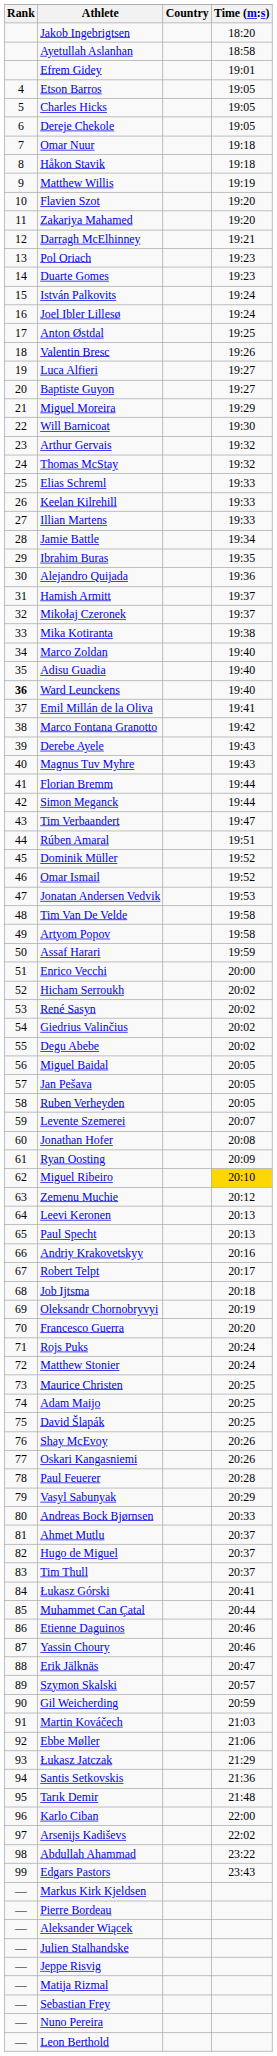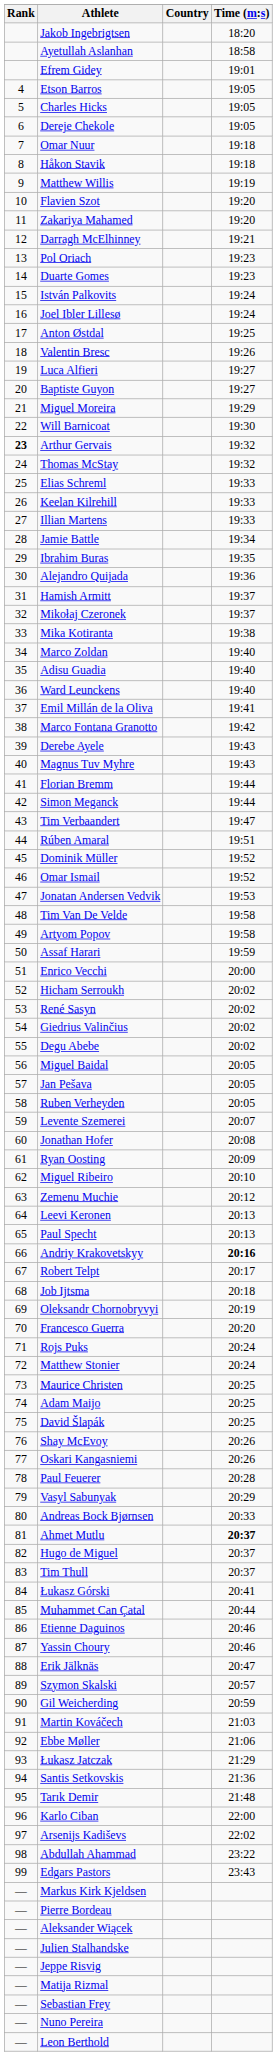(21, 445) normal -> (21, 445) bold
(21, 689) bold -> (21, 689) normal
(242, 1178) gold background -> (242, 1178) no background
(242, 1253) normal -> (242, 1253) bold
(242, 1534) normal -> (242, 1534) bold
